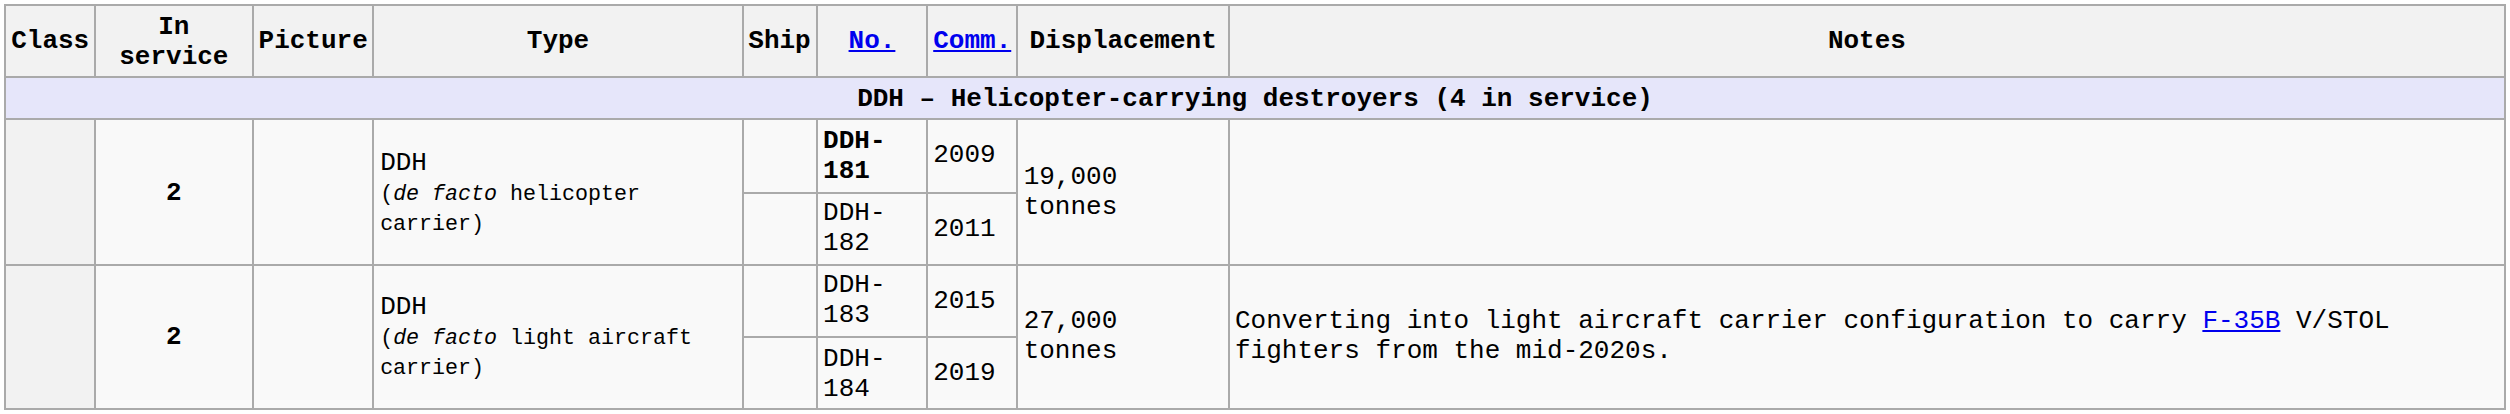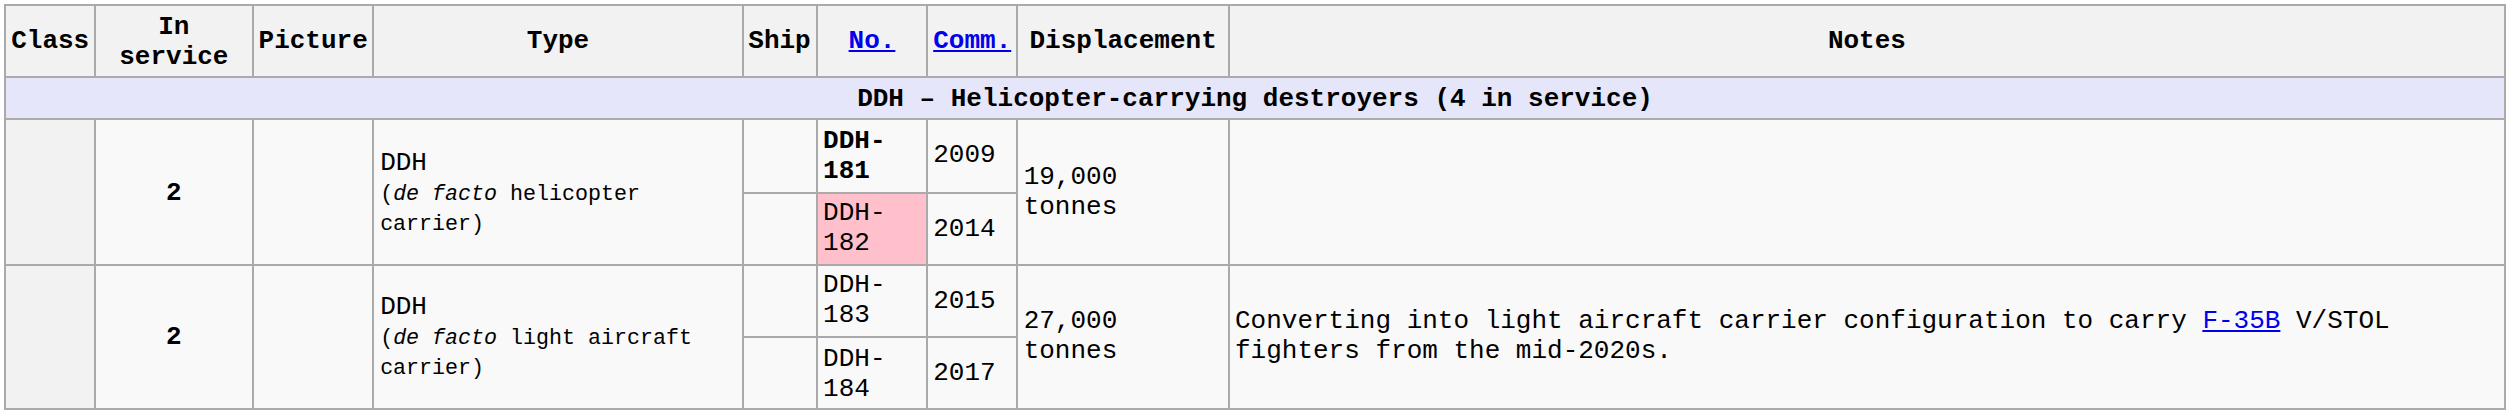(854, 228) no background -> (854, 228) pink background
(964, 228) 2011 -> (964, 228) 2014
(964, 373) 2019 -> (964, 373) 2017
